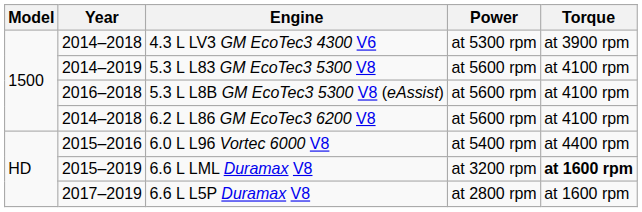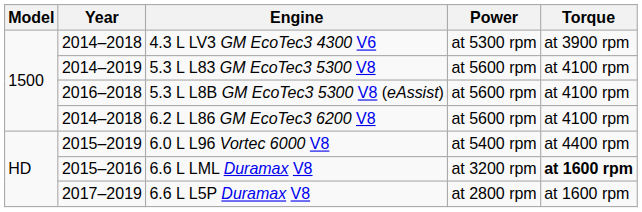(102, 144) 2015–2016 -> (102, 144) 2015–2019
(102, 169) 2015–2019 -> (102, 169) 2015–2016
